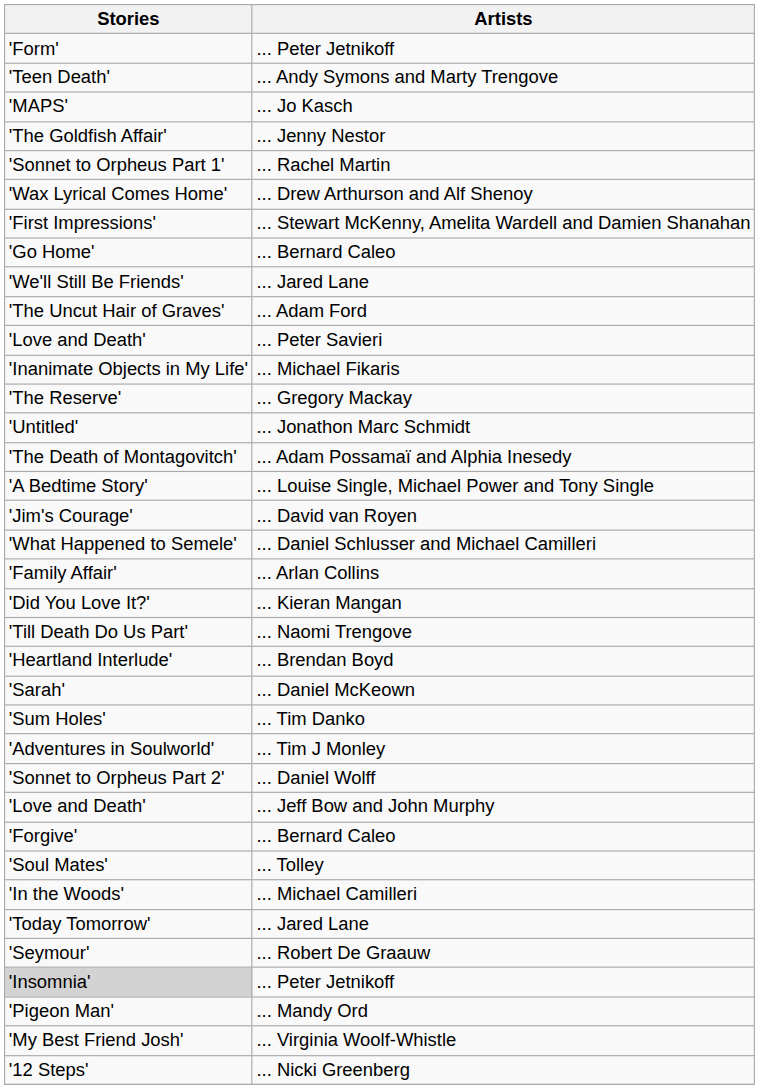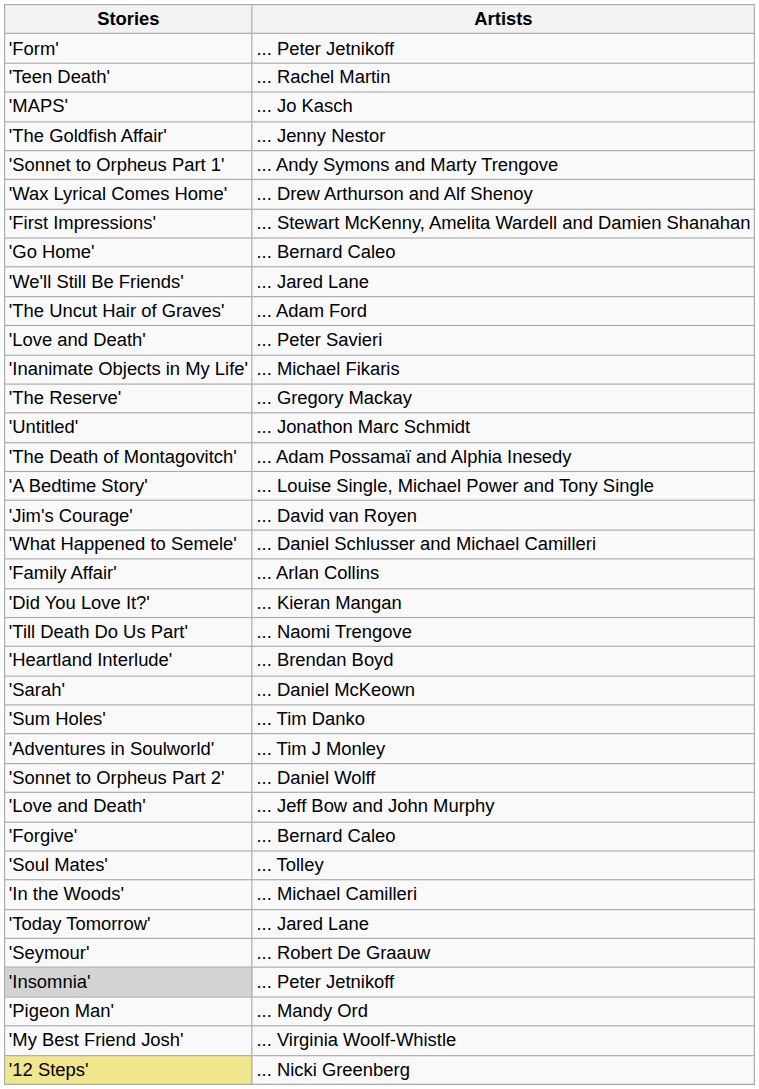(407, 77) ... Andy Symons and Marty Trengove -> (323, 77) ... Rachel Martin
(323, 164) ... Rachel Martin -> (407, 164) ... Andy Symons and Marty Trengove
(49, 1069) no background -> (49, 1069) khaki background
